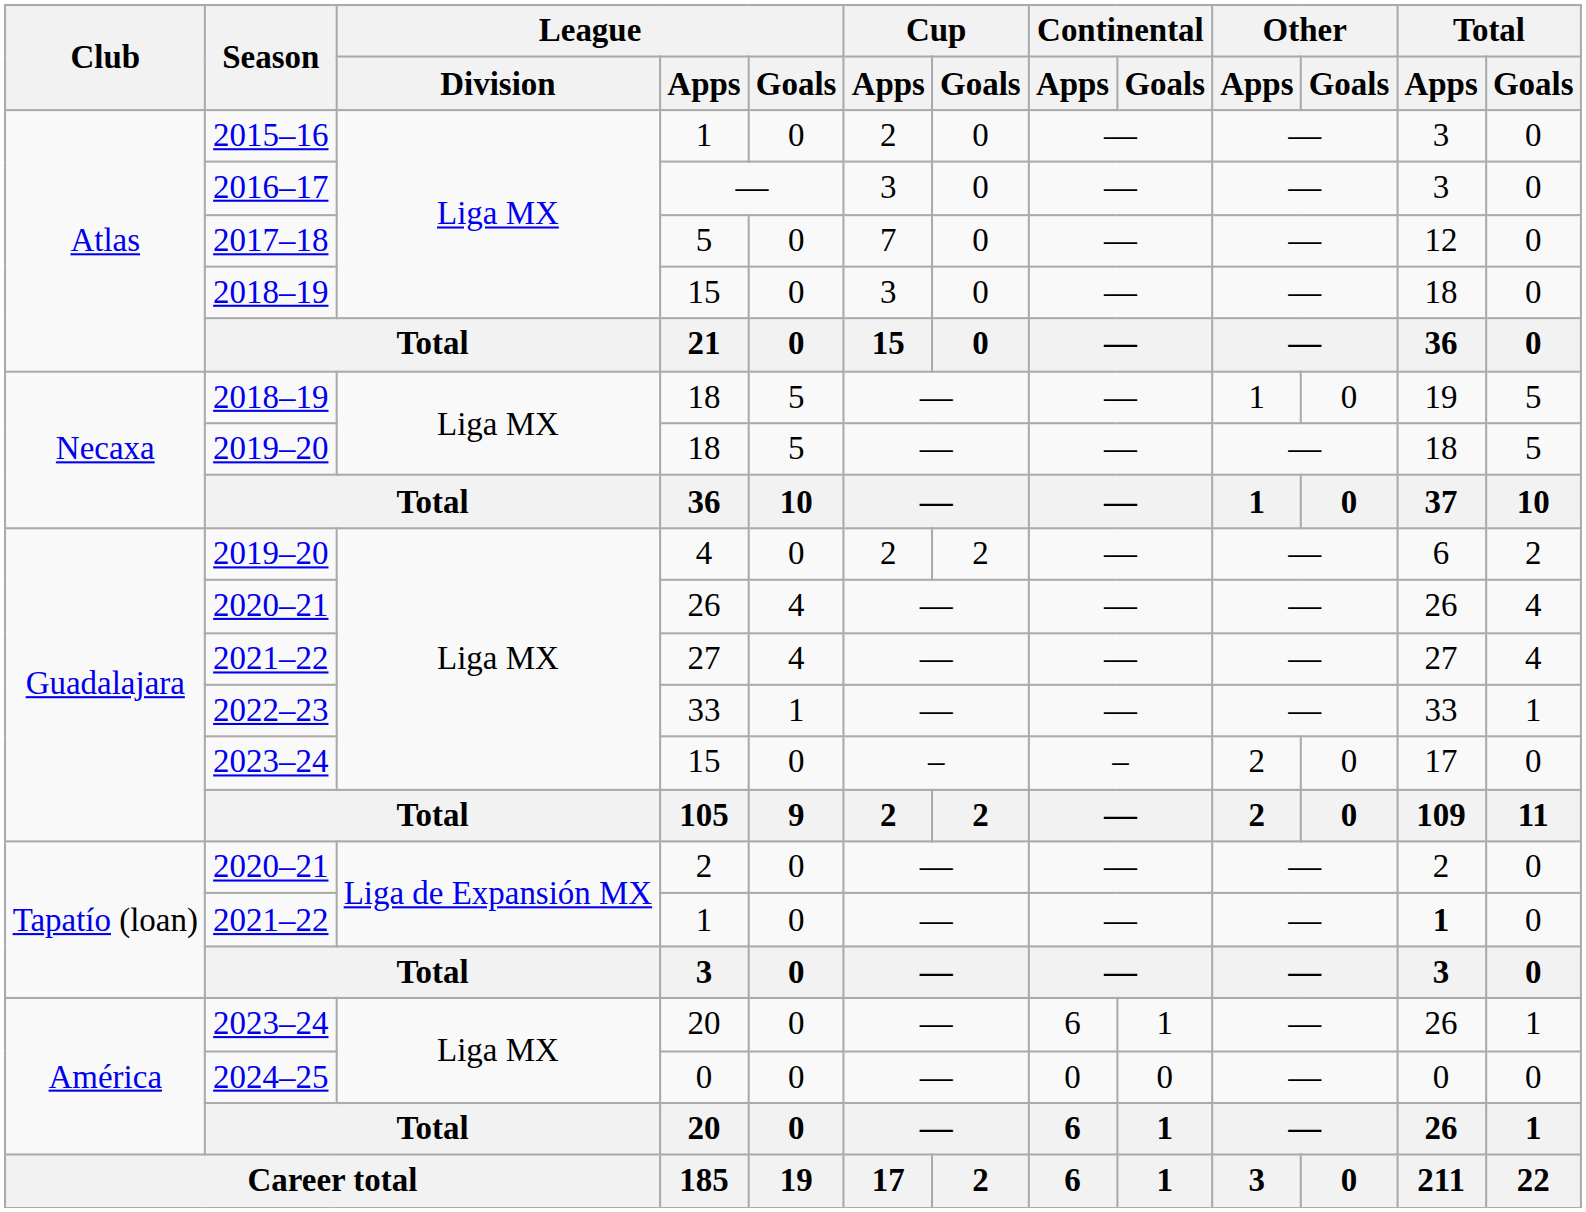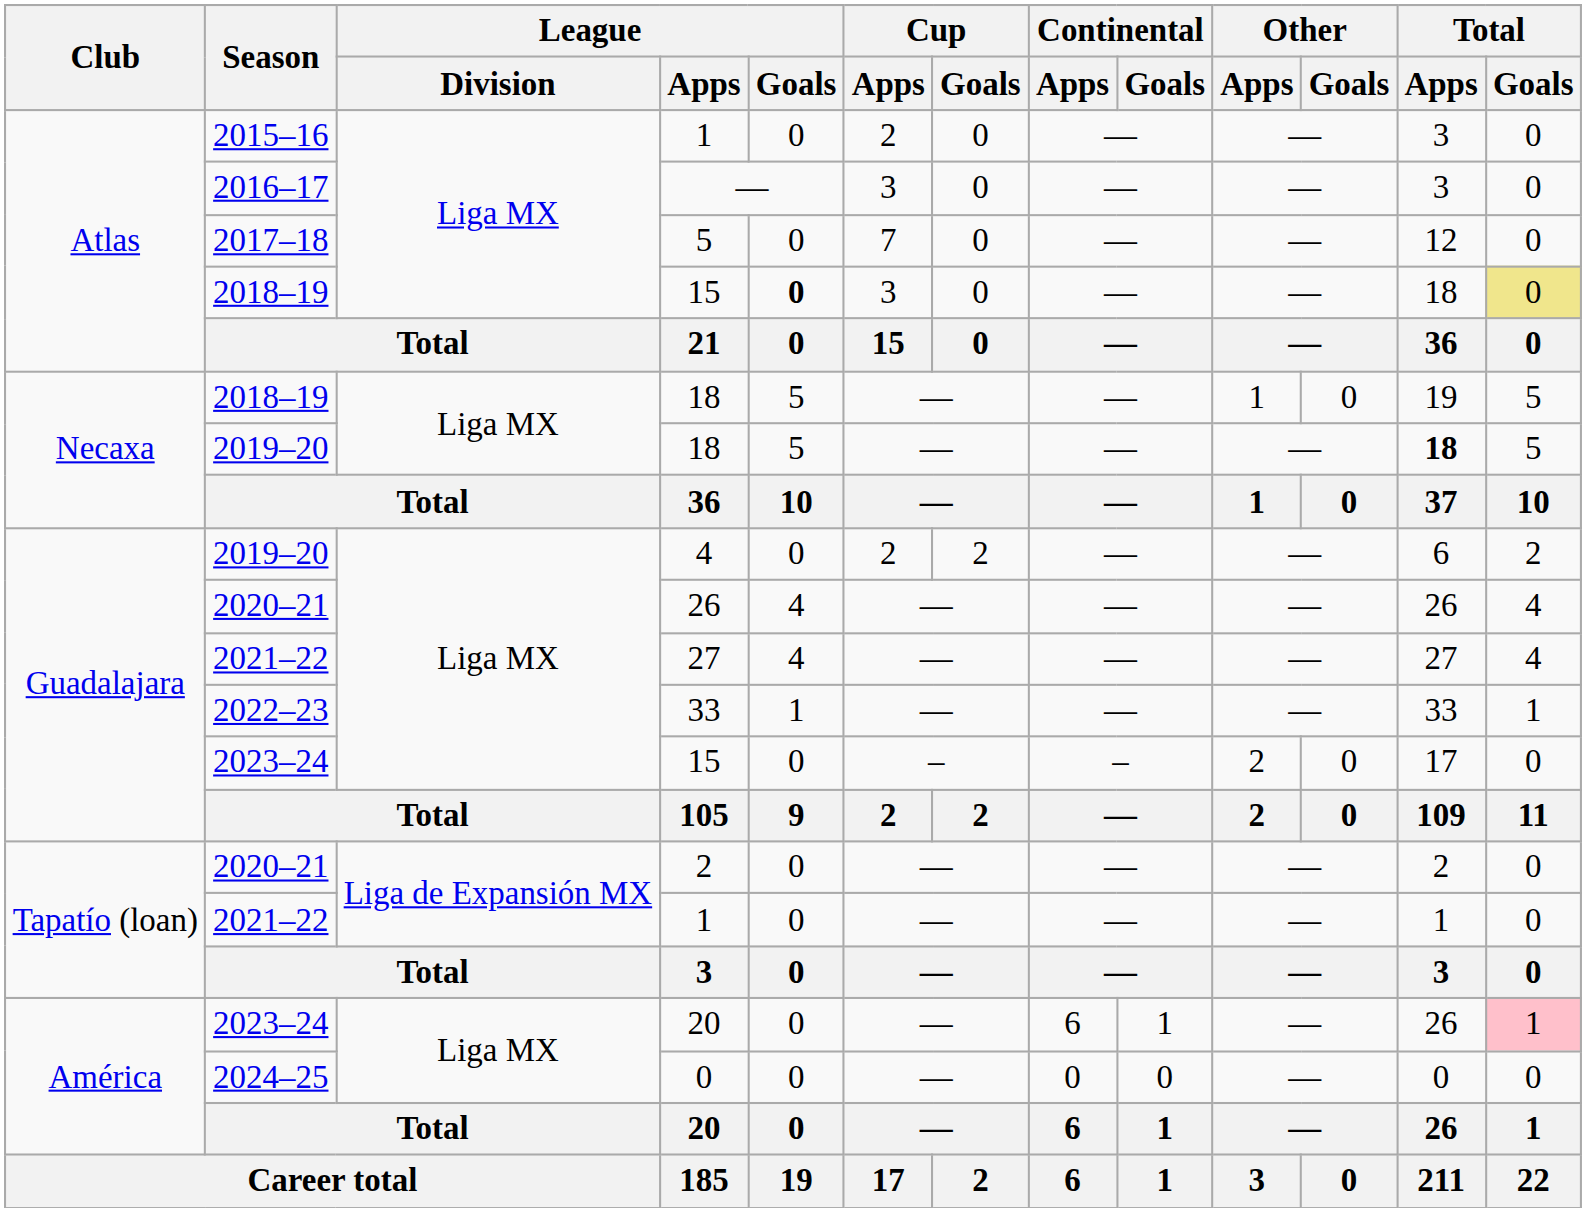(796, 291) normal -> (796, 291) bold
(1533, 291) no background -> (1533, 291) khaki background
(1441, 448) normal -> (1441, 448) bold
(1441, 919) bold -> (1441, 919) normal
(1533, 1023) no background -> (1533, 1023) pink background
